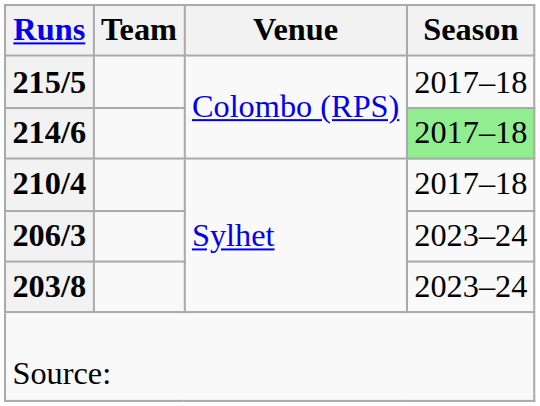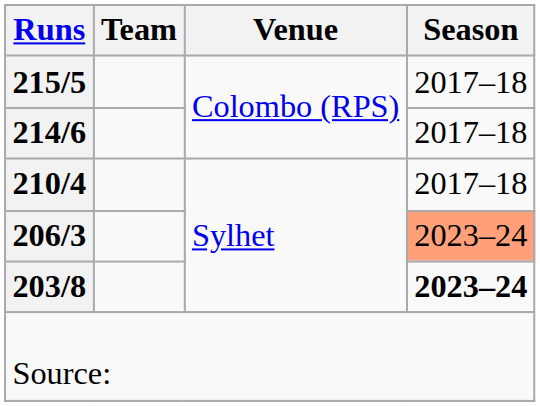(471, 132) lightgreen background -> (471, 132) no background
(471, 235) no background -> (471, 235) lightsalmon background
(471, 286) normal -> (471, 286) bold
